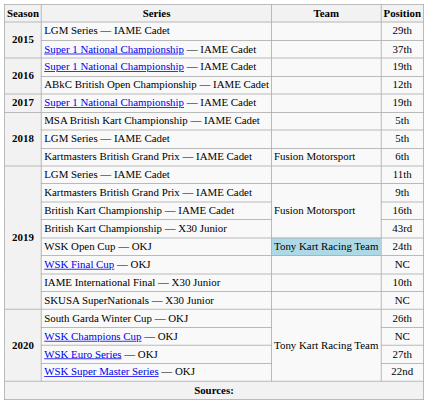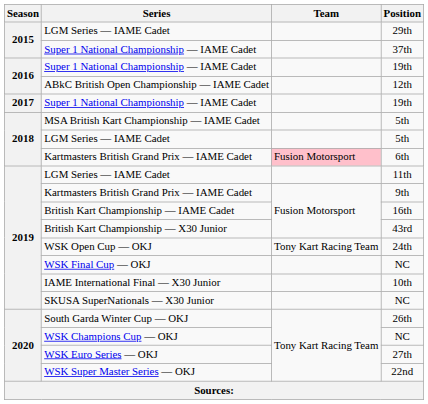(315, 156) no background -> (315, 156) pink background
(326, 246) lightblue background -> (326, 246) no background
